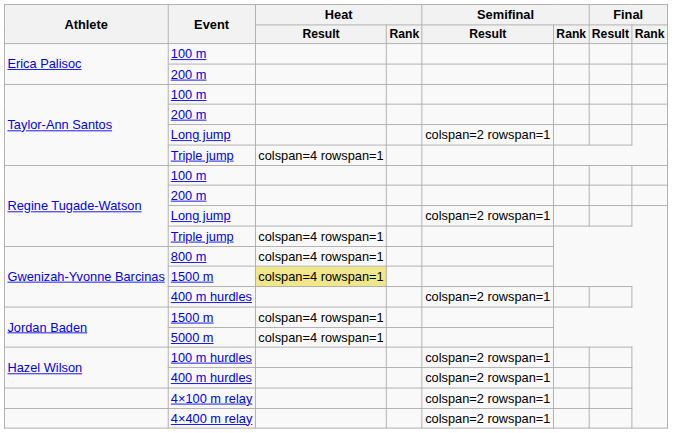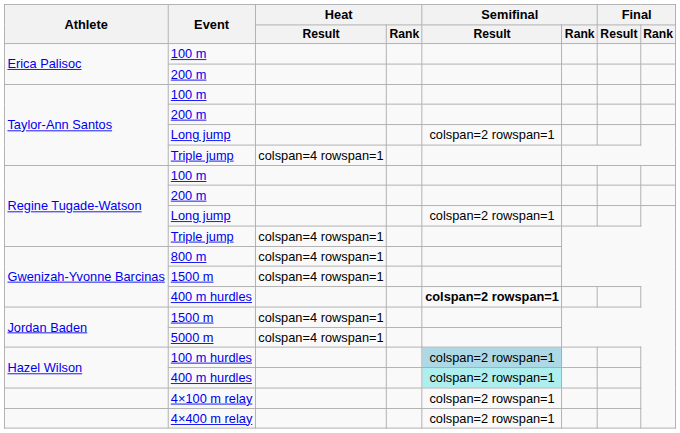(321, 277) khaki background -> (321, 277) no background
(488, 297) normal -> (492, 297) bold
(488, 358) no background -> (492, 358) lightblue background
(488, 378) no background -> (492, 378) paleturquoise background
